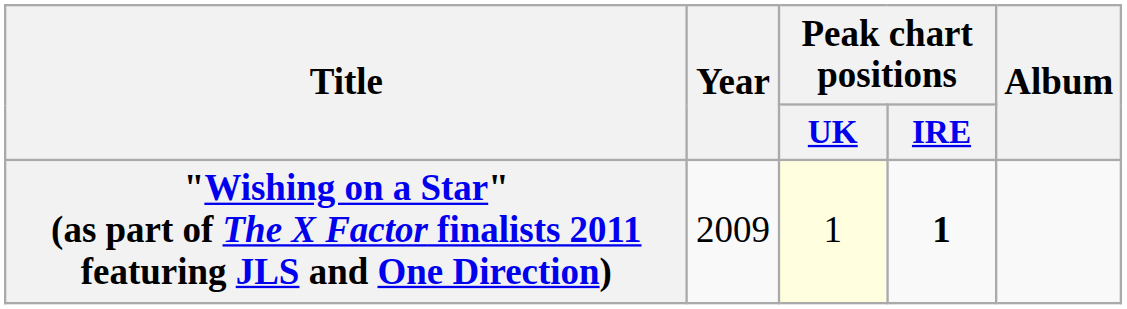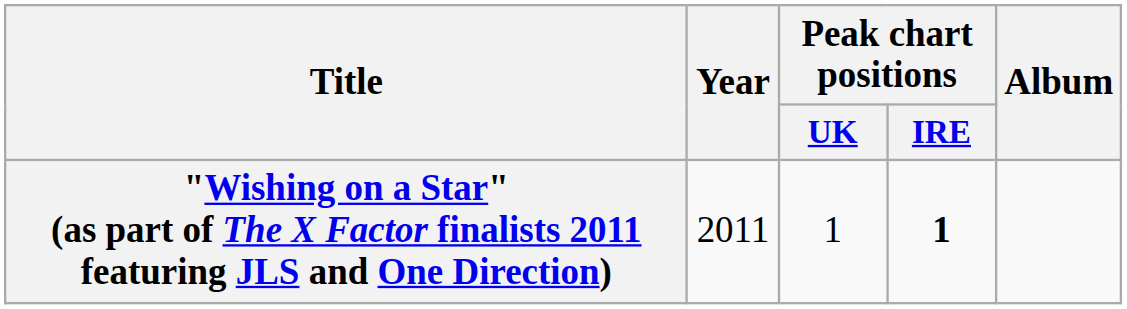(733, 230) 2009 -> (733, 230) 2011
(833, 230) lightyellow background -> (833, 230) no background
